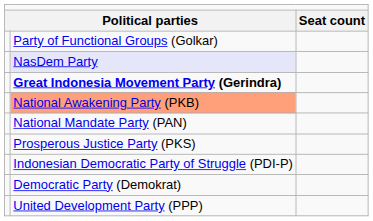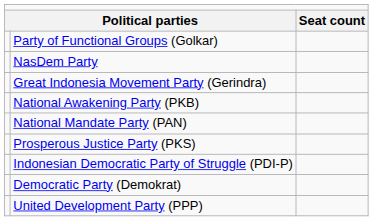(55, 61) lavender background -> (55, 61) no background
(147, 82) bold -> (140, 82) normal
(106, 102) lightsalmon background -> (106, 102) no background
